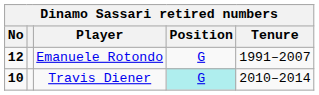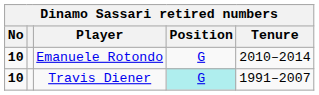(16, 58) 12 -> (16, 58) 10
(275, 58) 1991–2007 -> (275, 58) 2010–2014
(275, 80) 2010–2014 -> (275, 80) 1991–2007
